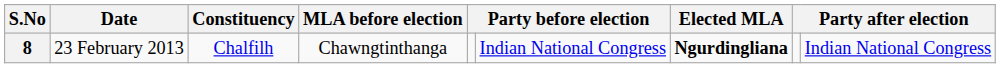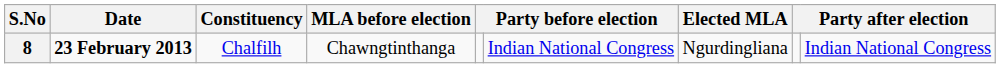(119, 47) normal -> (123, 47) bold
(731, 47) bold -> (735, 47) normal
